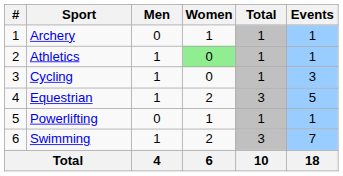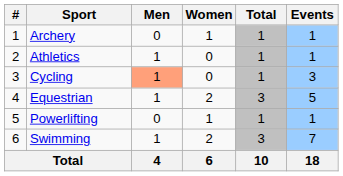(209, 56) lightgreen background -> (209, 56) no background
(157, 77) no background -> (157, 77) lightsalmon background
